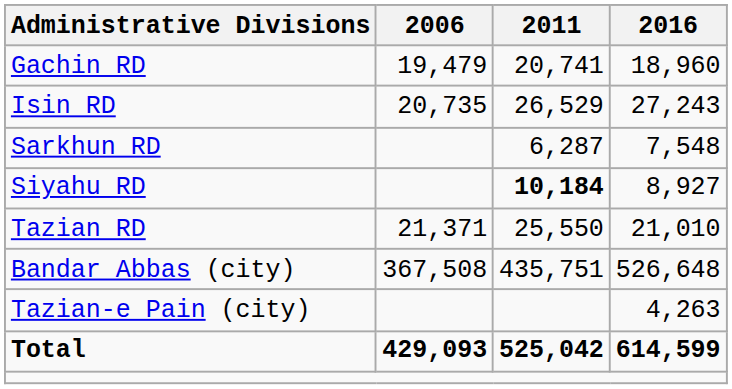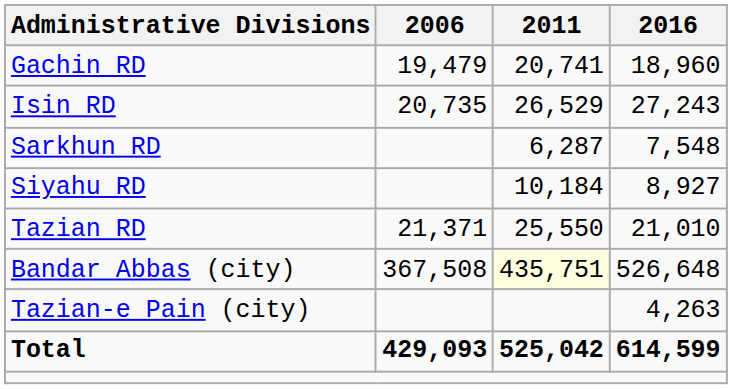(559, 188) bold -> (559, 188) normal
(551, 269) no background -> (551, 269) lightyellow background
